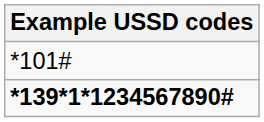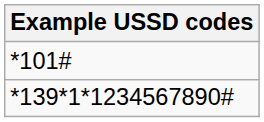(122, 97) bold -> (122, 97) normal
